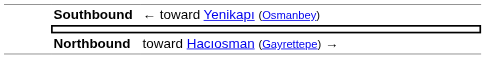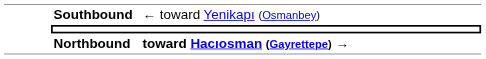(241, 43) normal -> (246, 43) bold
